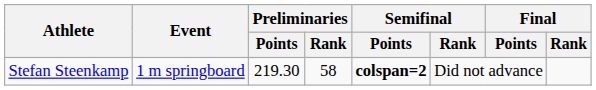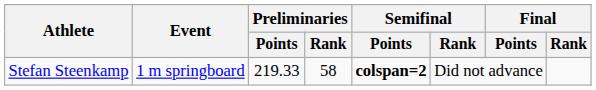(277, 71) 219.30 -> (277, 71) 219.33
